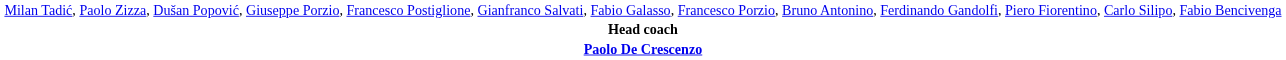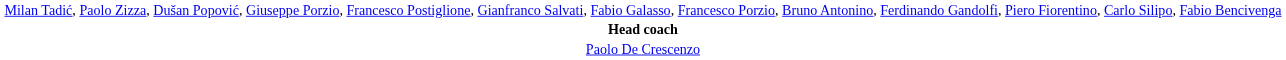(643, 49) bold -> (643, 49) normal
